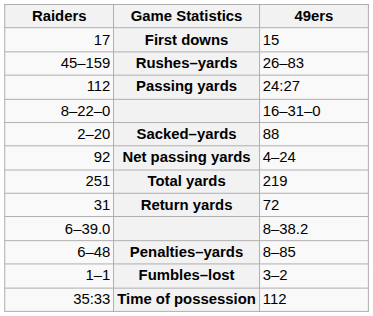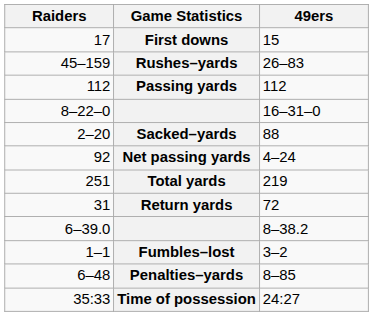(281, 87) 24:27 -> (275, 87) 112
rows swapped: (98, 275) <-> (94, 252)
(275, 299) 112 -> (281, 299) 24:27
